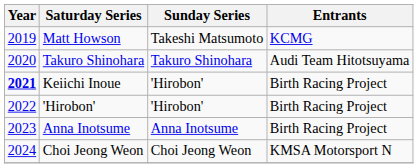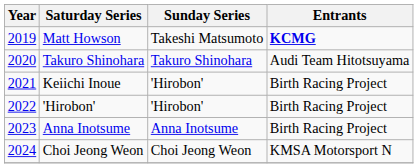(291, 38) normal -> (293, 38) bold
(22, 83) bold -> (22, 83) normal
